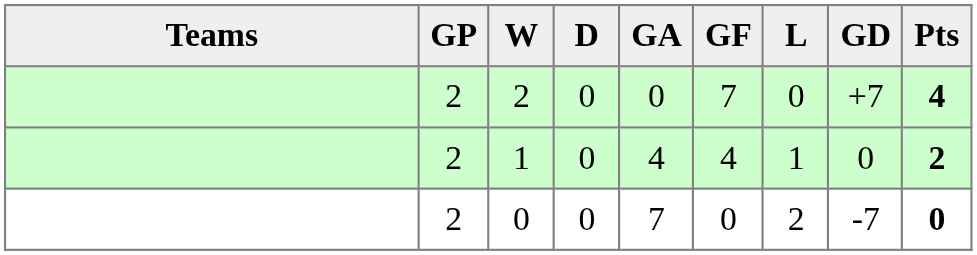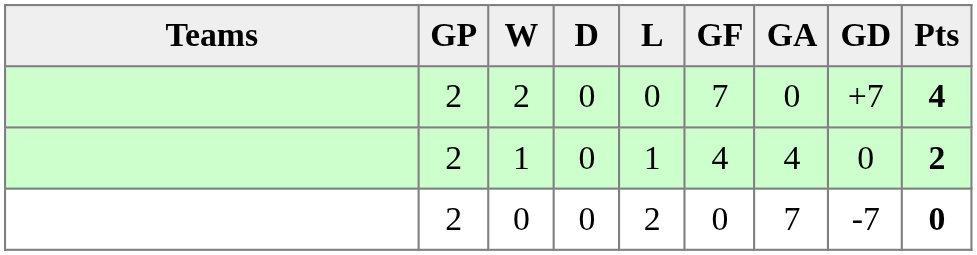columns swapped: (796, 35) <-> (656, 35)
